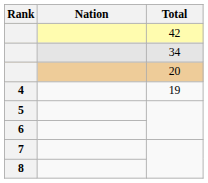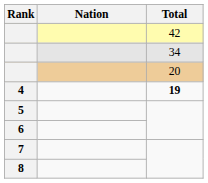(175, 90) normal -> (175, 90) bold
